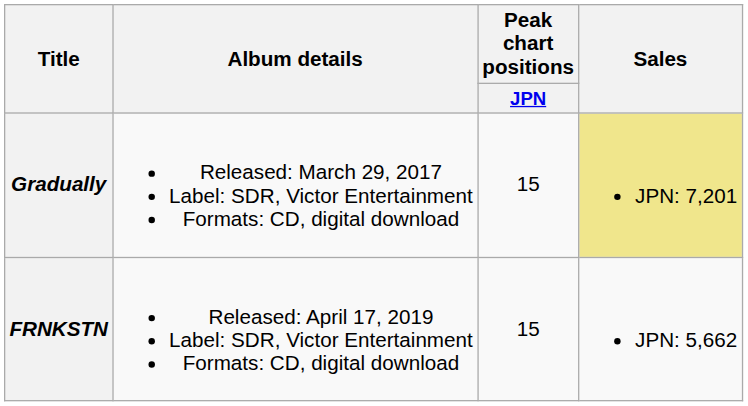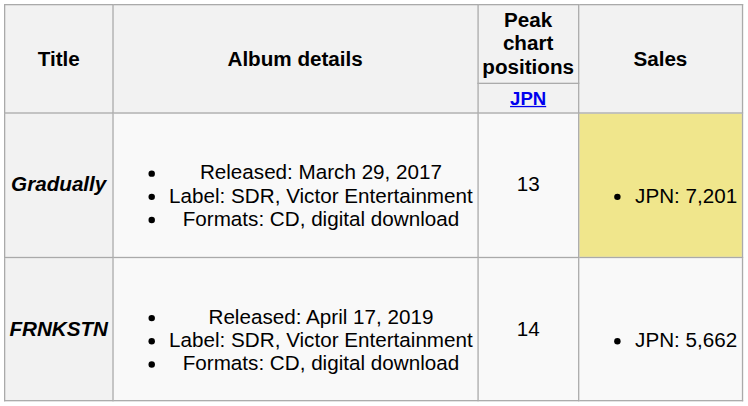(528, 184) 15 -> (528, 184) 13
(528, 328) 15 -> (528, 328) 14
